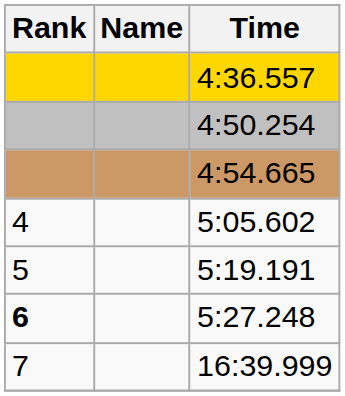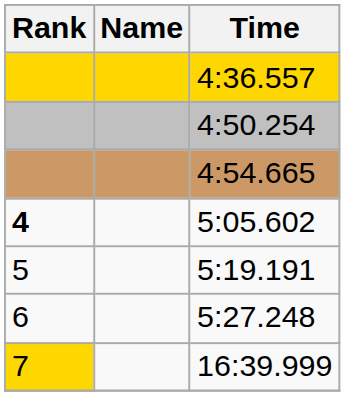(20, 221) normal -> (20, 221) bold
(20, 317) bold -> (20, 317) normal
(20, 366) no background -> (20, 366) gold background
